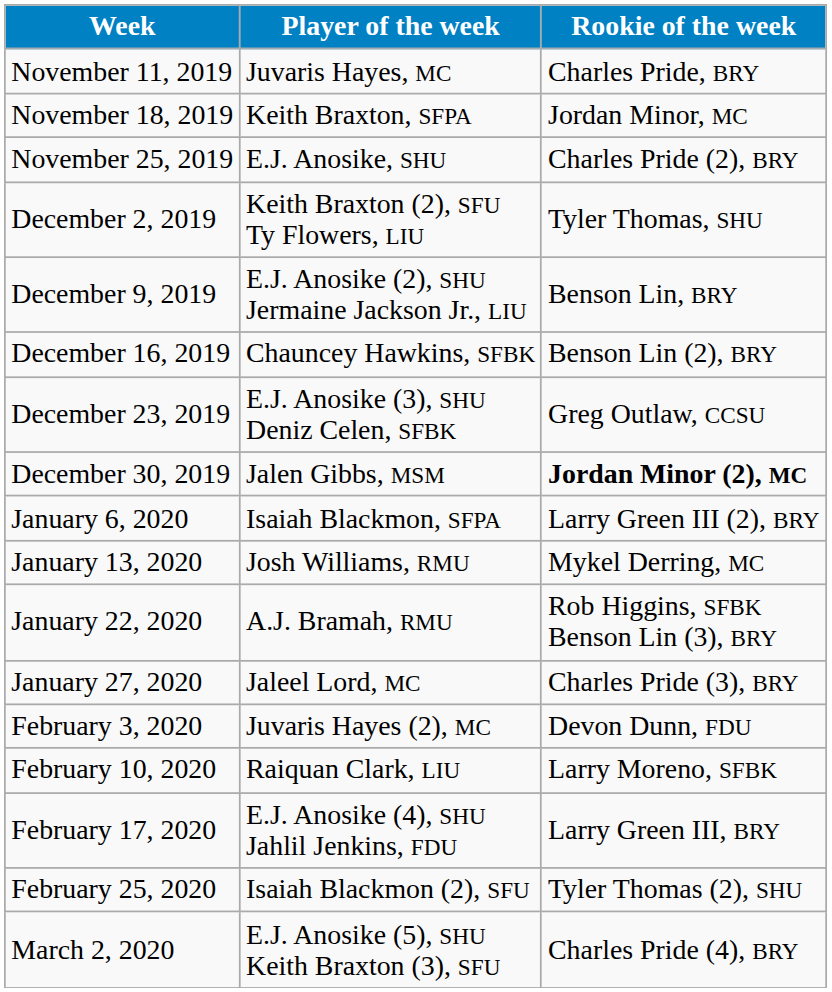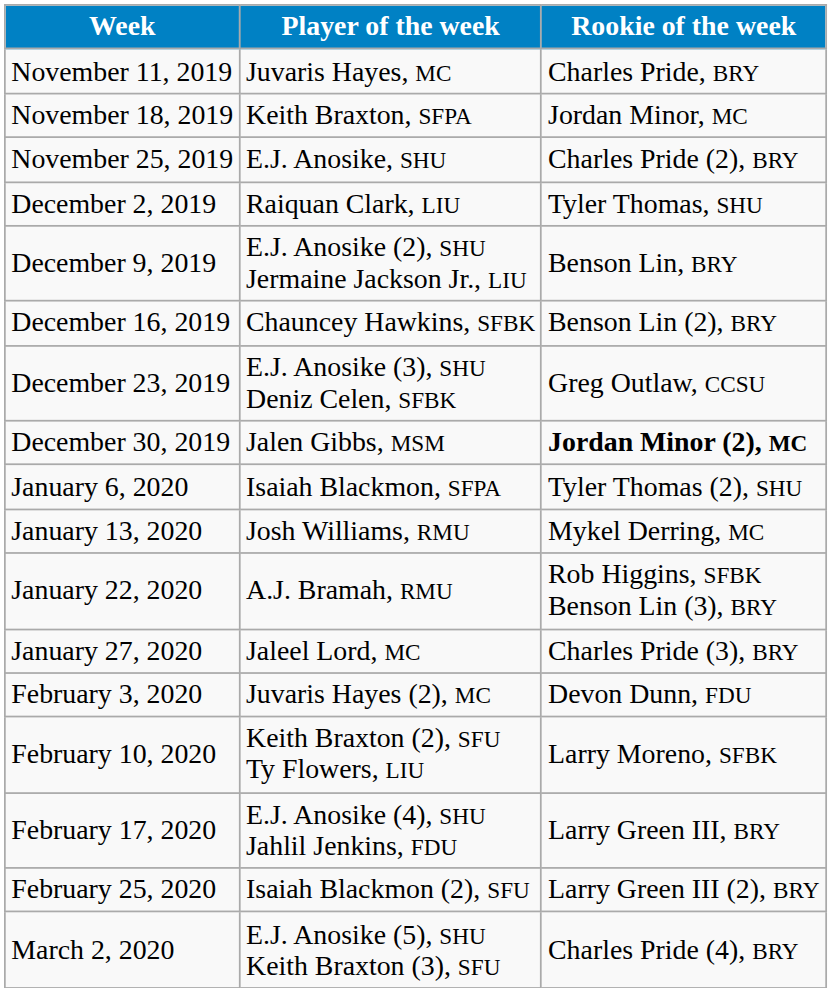(373, 218) Keith Braxton (2), SFU Ty Flowers, LIU -> (353, 203) Raiquan Clark, LIU
(684, 517) Larry Green III (2), BRY -> (675, 486) Tyler Thomas (2), SHU
(353, 769) Raiquan Clark, LIU -> (373, 754) Keith Braxton (2), SFU Ty Flowers, LIU
(675, 889) Tyler Thomas (2), SHU -> (684, 889) Larry Green III (2), BRY
